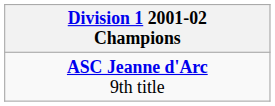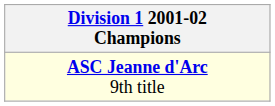(137, 76) no background -> (137, 76) lightyellow background
